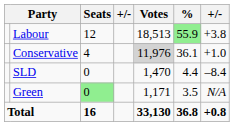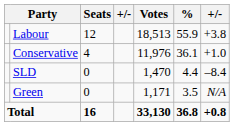(187, 33) lightgreen background -> (187, 33) no background
(154, 53) lightgrey background -> (154, 53) no background
(87, 92) lightgreen background -> (87, 92) no background
